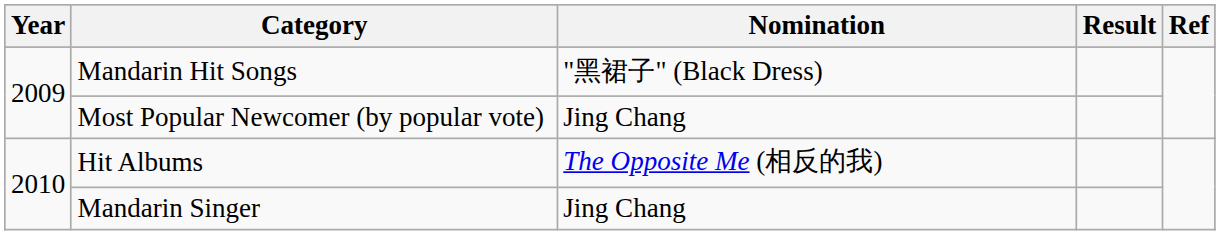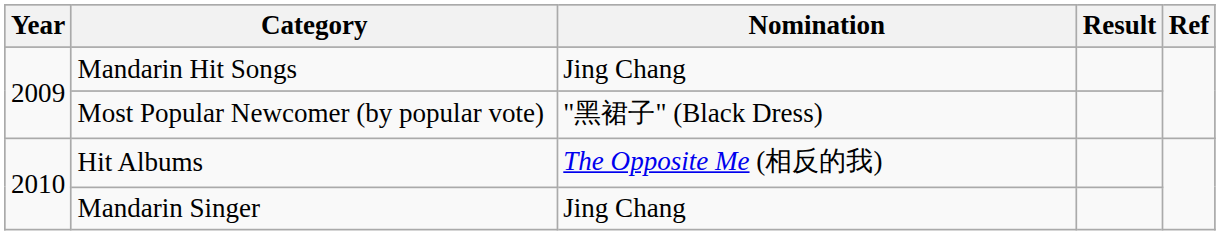(693, 70) "黑裙子" (Black Dress) -> (625, 68) Jing Chang
(625, 116) Jing Chang -> (693, 113) "黑裙子" (Black Dress)
